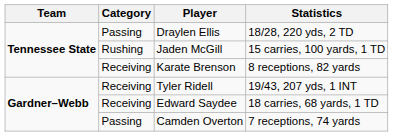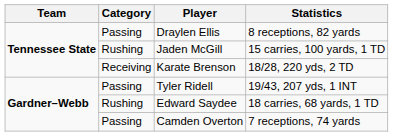(301, 31) 18/28, 220 yds, 2 TD -> (304, 31) 8 receptions, 82 yards
(304, 67) 8 receptions, 82 yards -> (301, 67) 18/28, 220 yds, 2 TD
(126, 85) Receiving -> (122, 85) Passing
(126, 103) Receiving -> (122, 103) Rushing
